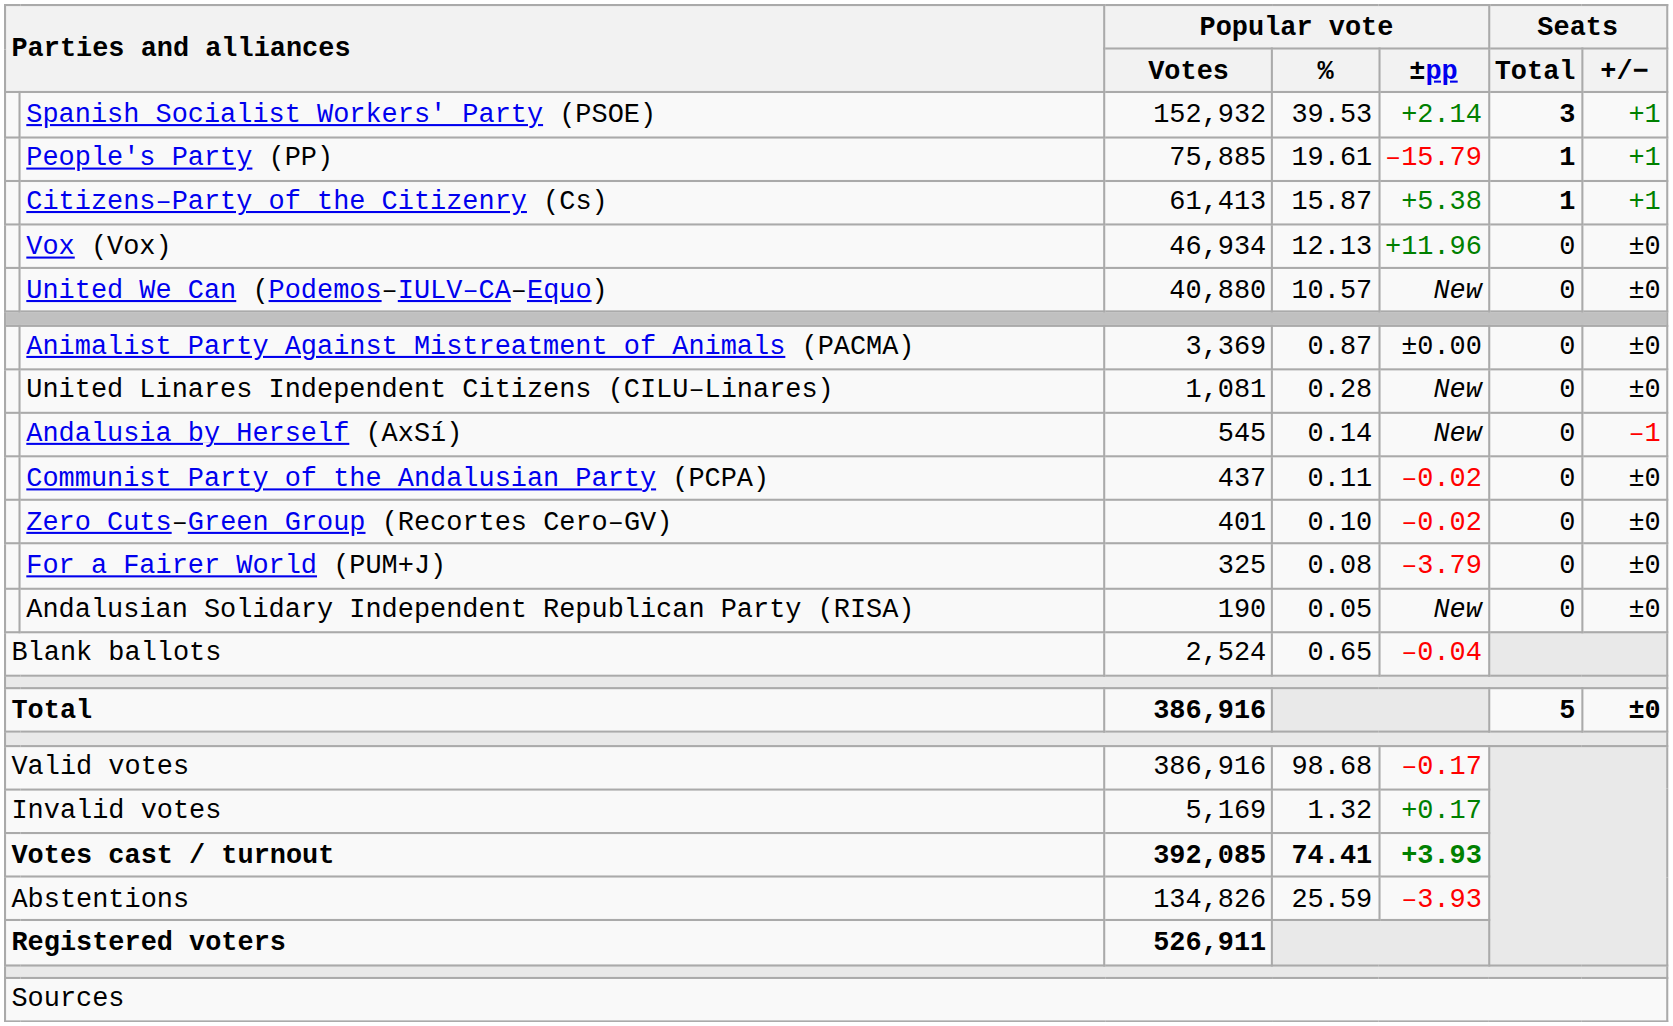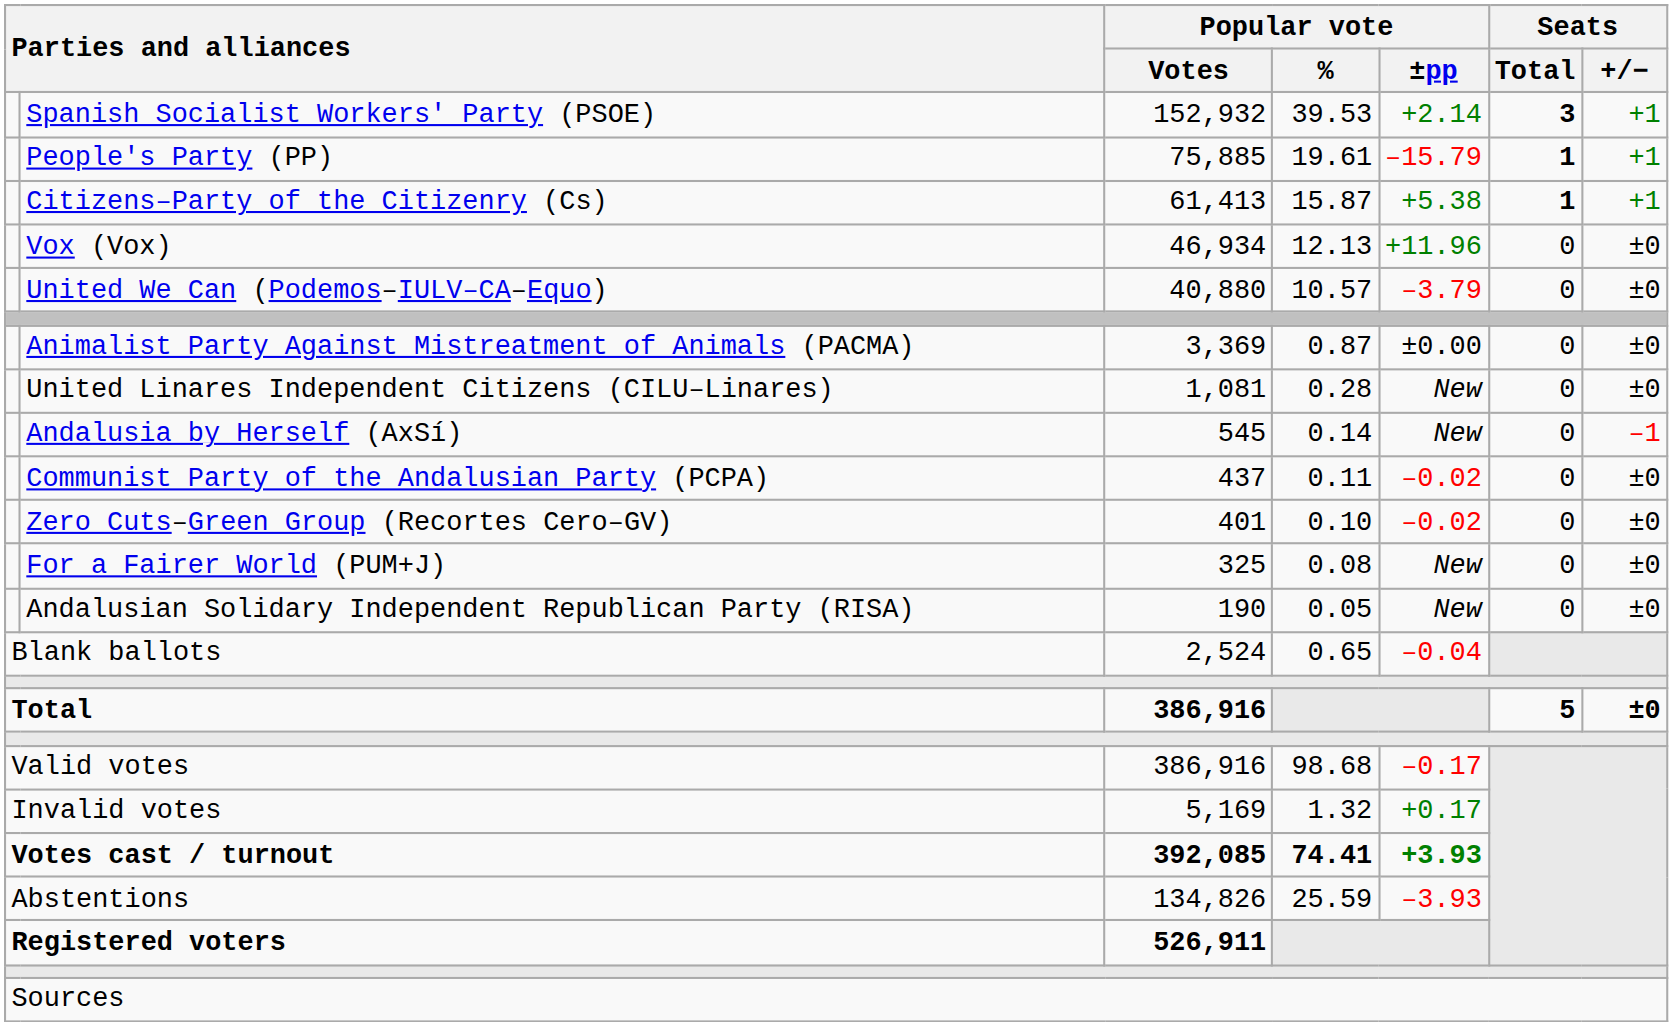(1458, 290) New -> (1442, 290) –3.79
(1442, 566) –3.79 -> (1458, 566) New
